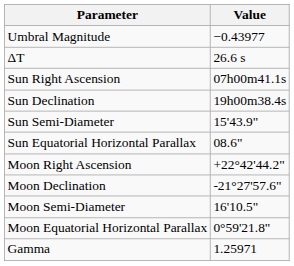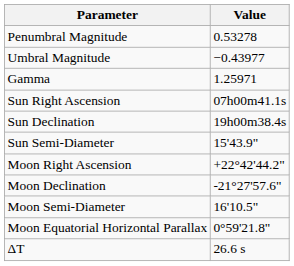+ row: (67, 36)
rows swapped: (29, 249) <-> (16, 57)
- row: (102, 143)
